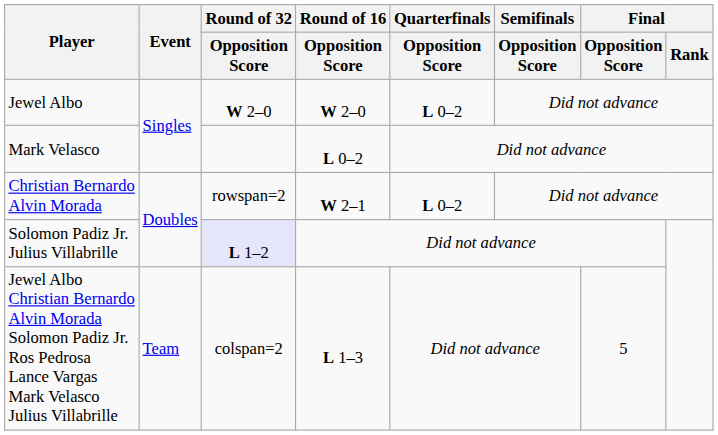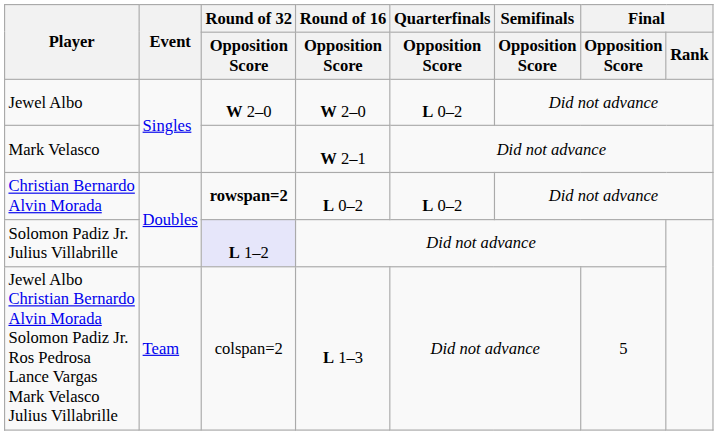(343, 159) L 0–2 -> (343, 159) W 2–1
(249, 196) normal -> (249, 196) bold
(343, 205) W 2–1 -> (343, 205) L 0–2
